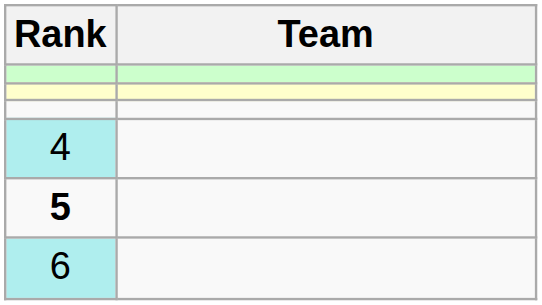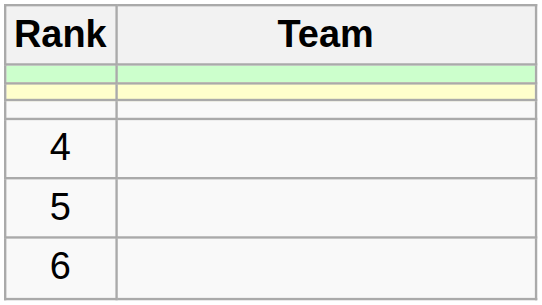(60, 147) paleturquoise background -> (60, 147) no background
(60, 207) bold -> (60, 207) normal
(60, 267) paleturquoise background -> (60, 267) no background
